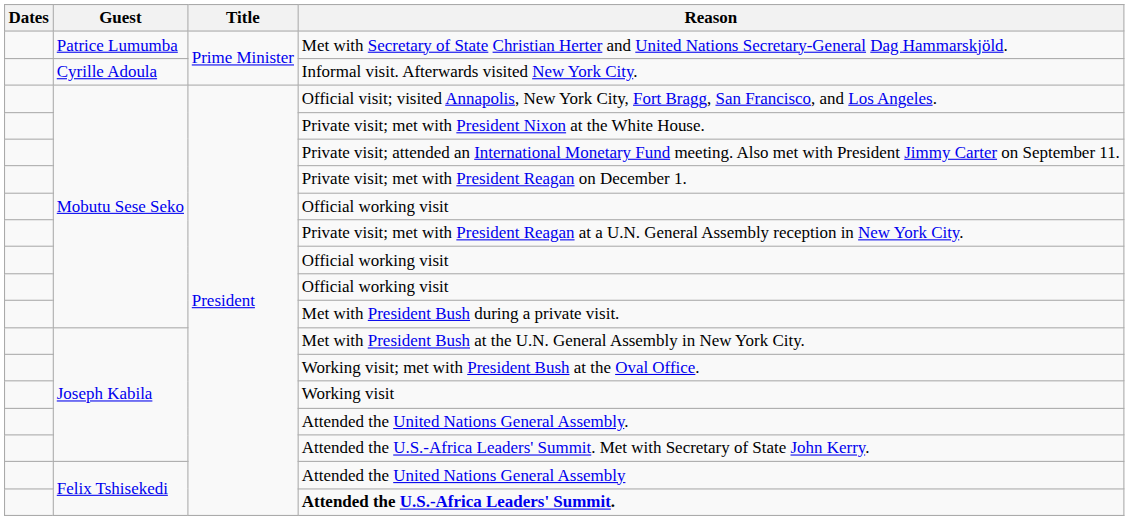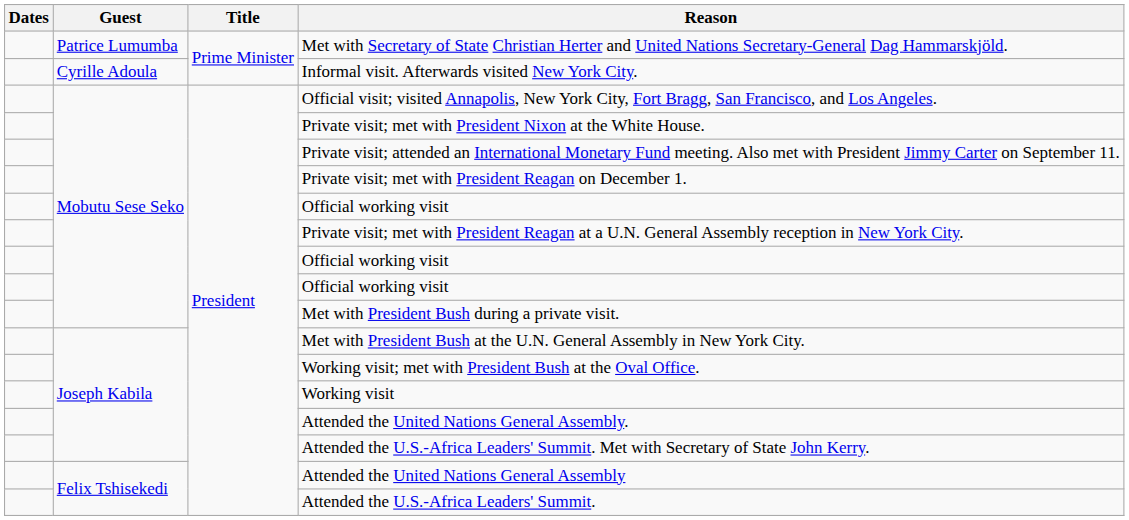(458, 502) bold -> (449, 502) normal
